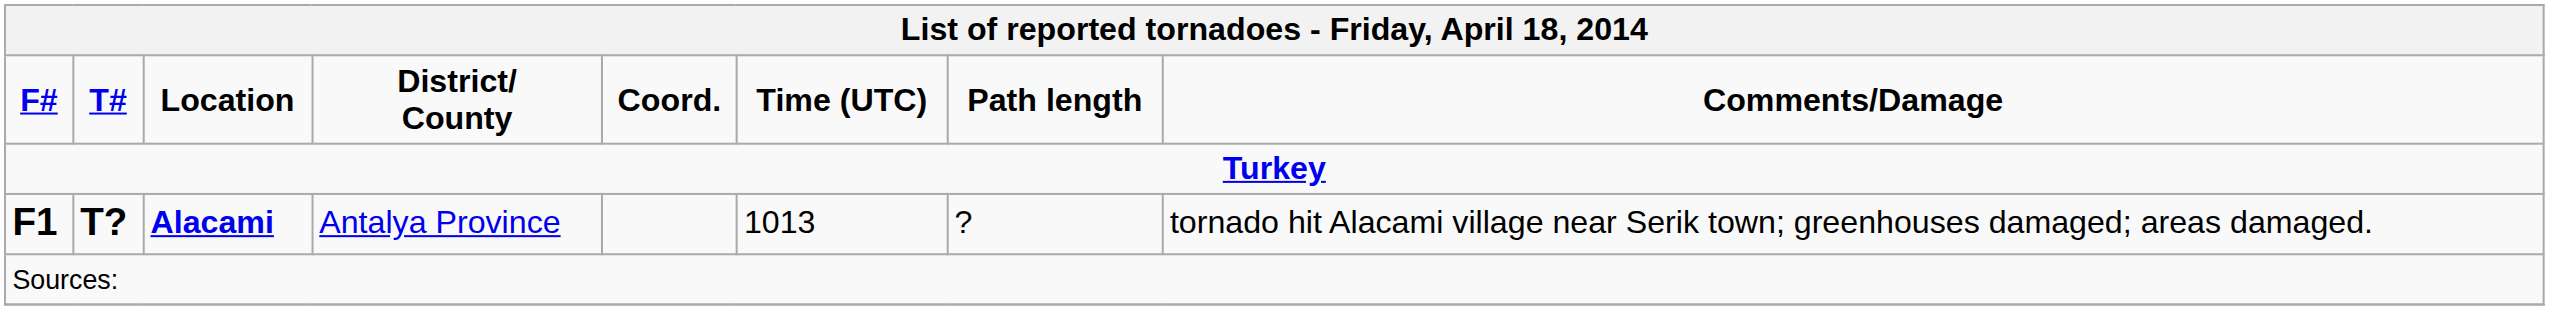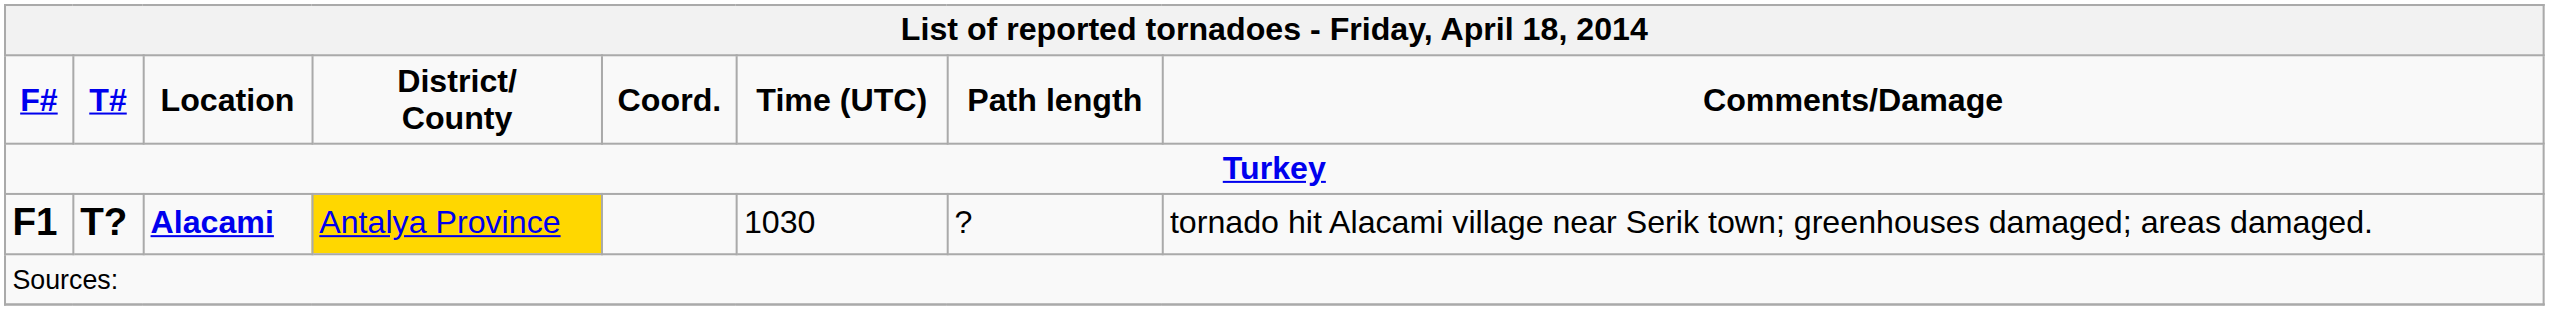(440, 223) no background -> (440, 223) gold background
(780, 223) 1013 -> (780, 223) 1030
